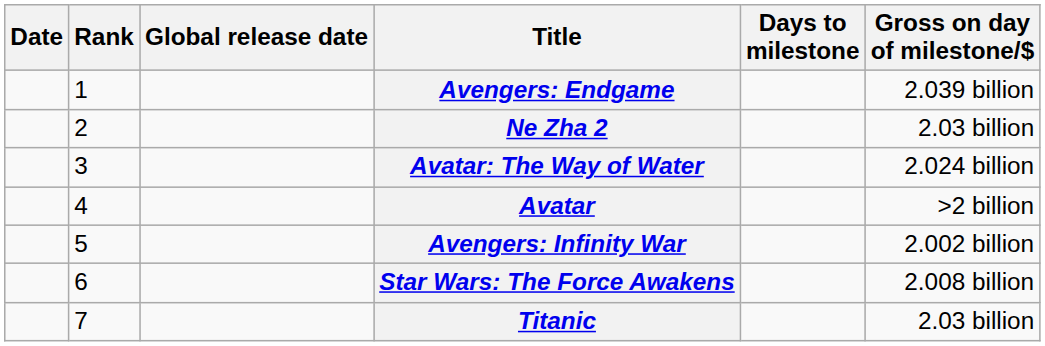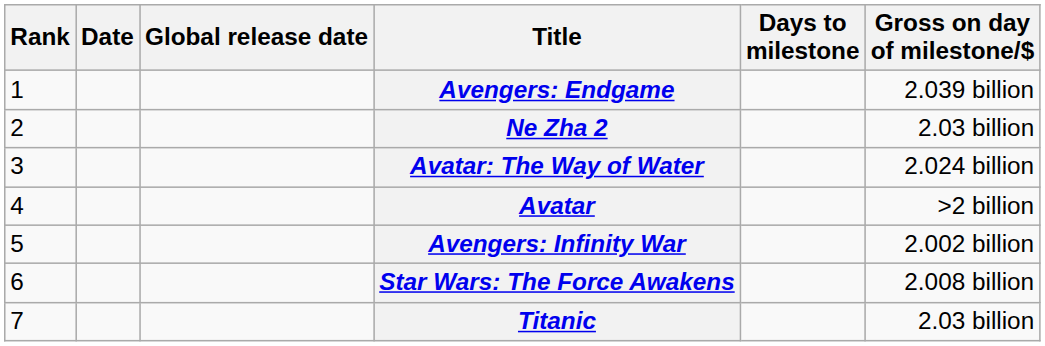columns swapped: (104, 37) <-> (37, 37)
